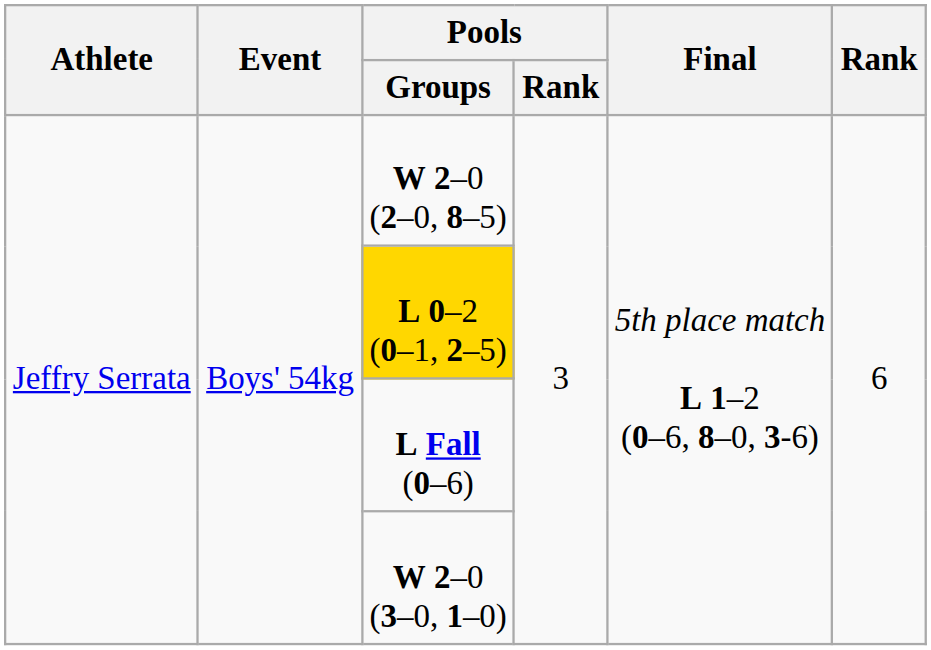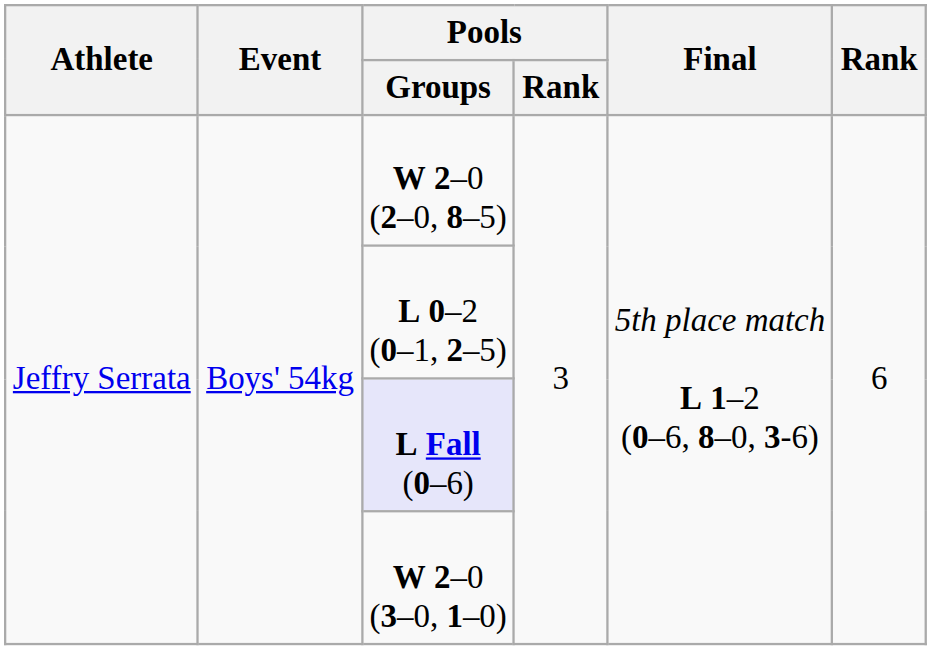(438, 331) gold background -> (438, 331) no background
(438, 463) no background -> (438, 463) lavender background
